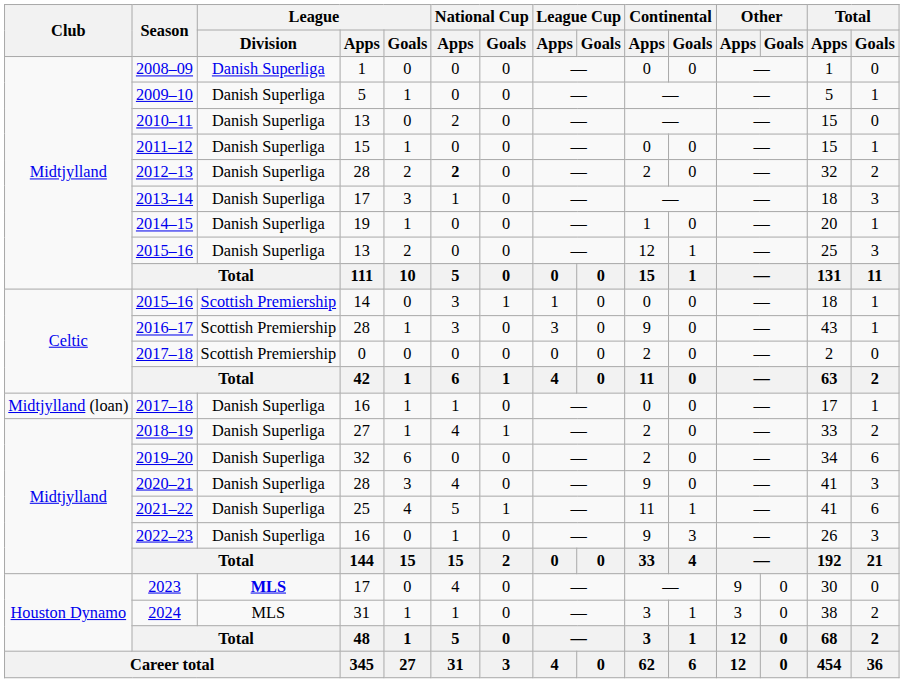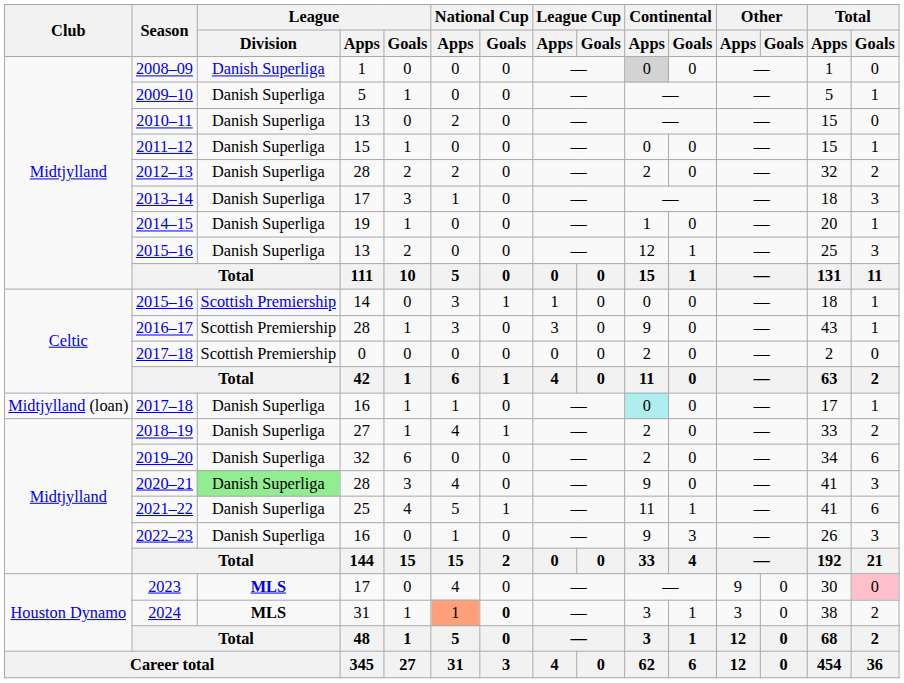(647, 69) no background -> (647, 69) lightgrey background
(455, 172) bold -> (455, 172) normal
(647, 405) no background -> (647, 405) paleturquoise background
(268, 483) no background -> (268, 483) lightgreen background
(875, 586) no background -> (875, 586) pink background
(268, 612) normal -> (268, 612) bold
(455, 612) no background -> (455, 612) lightsalmon background
(506, 612) normal -> (506, 612) bold
